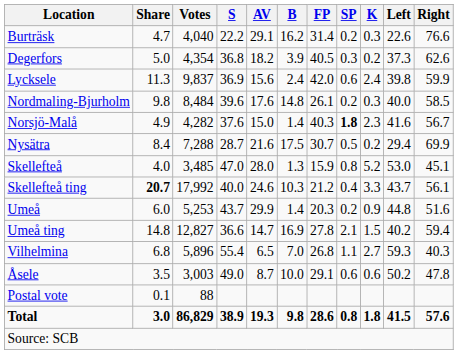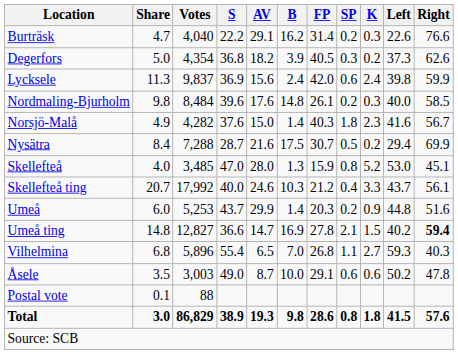(349, 123) bold -> (349, 123) normal
(158, 187) bold -> (158, 187) normal
(438, 230) normal -> (438, 230) bold
